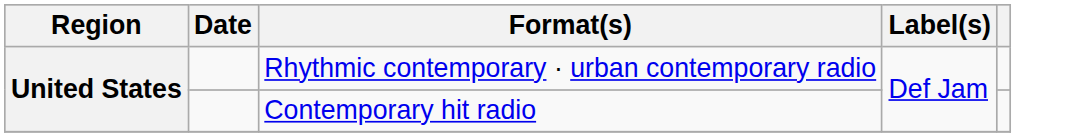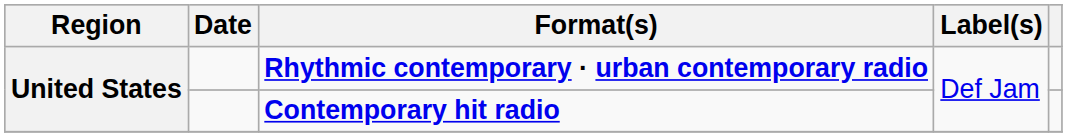(570, 68) normal -> (596, 68) bold
(400, 110) normal -> (412, 110) bold
